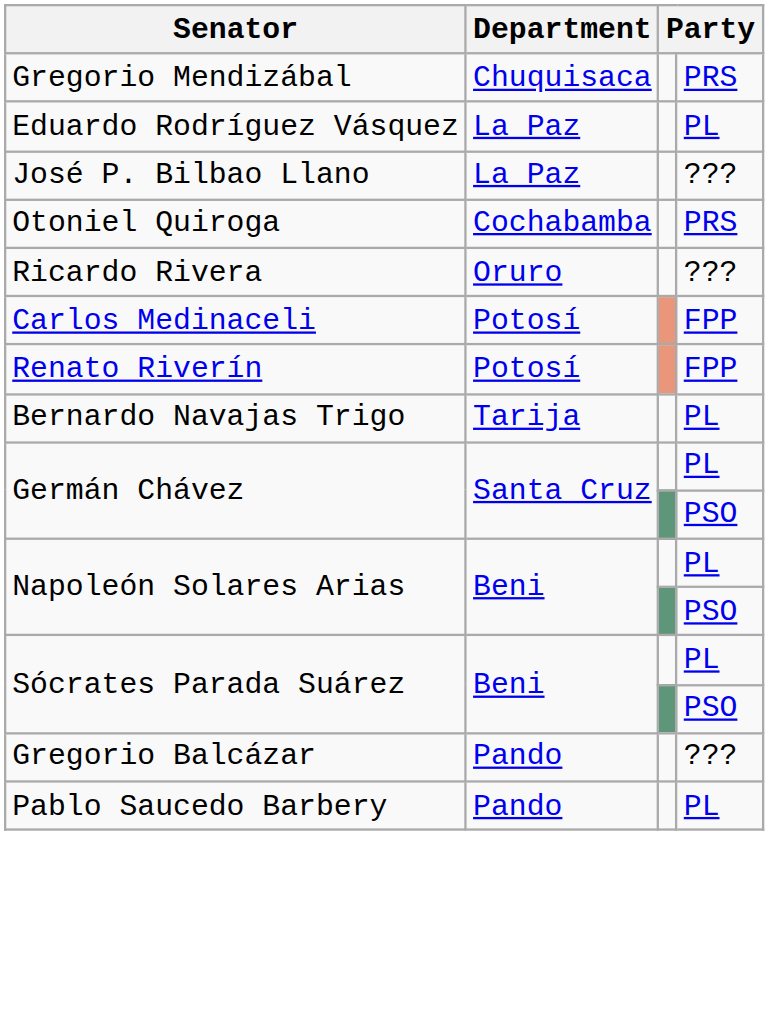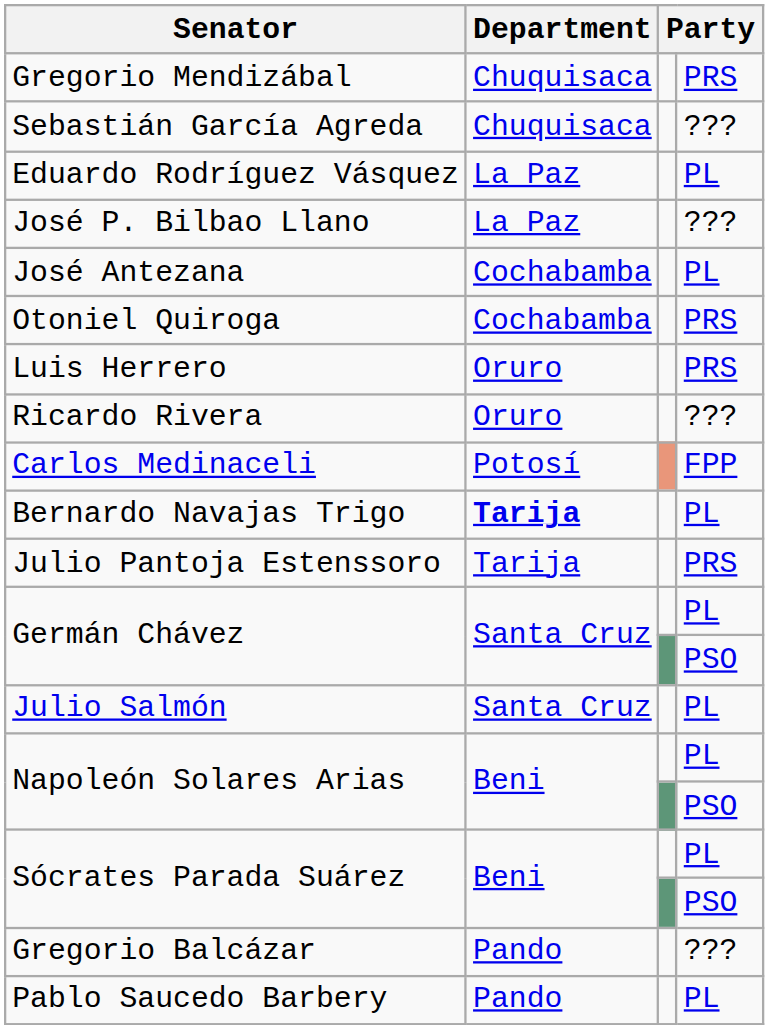+ row: (218, 126)
+ row: (128, 272)
+ row: (119, 369)
- row: (137, 369)
(527, 418) normal -> (527, 515) bold
+ row: (227, 563)
+ row: (119, 709)
